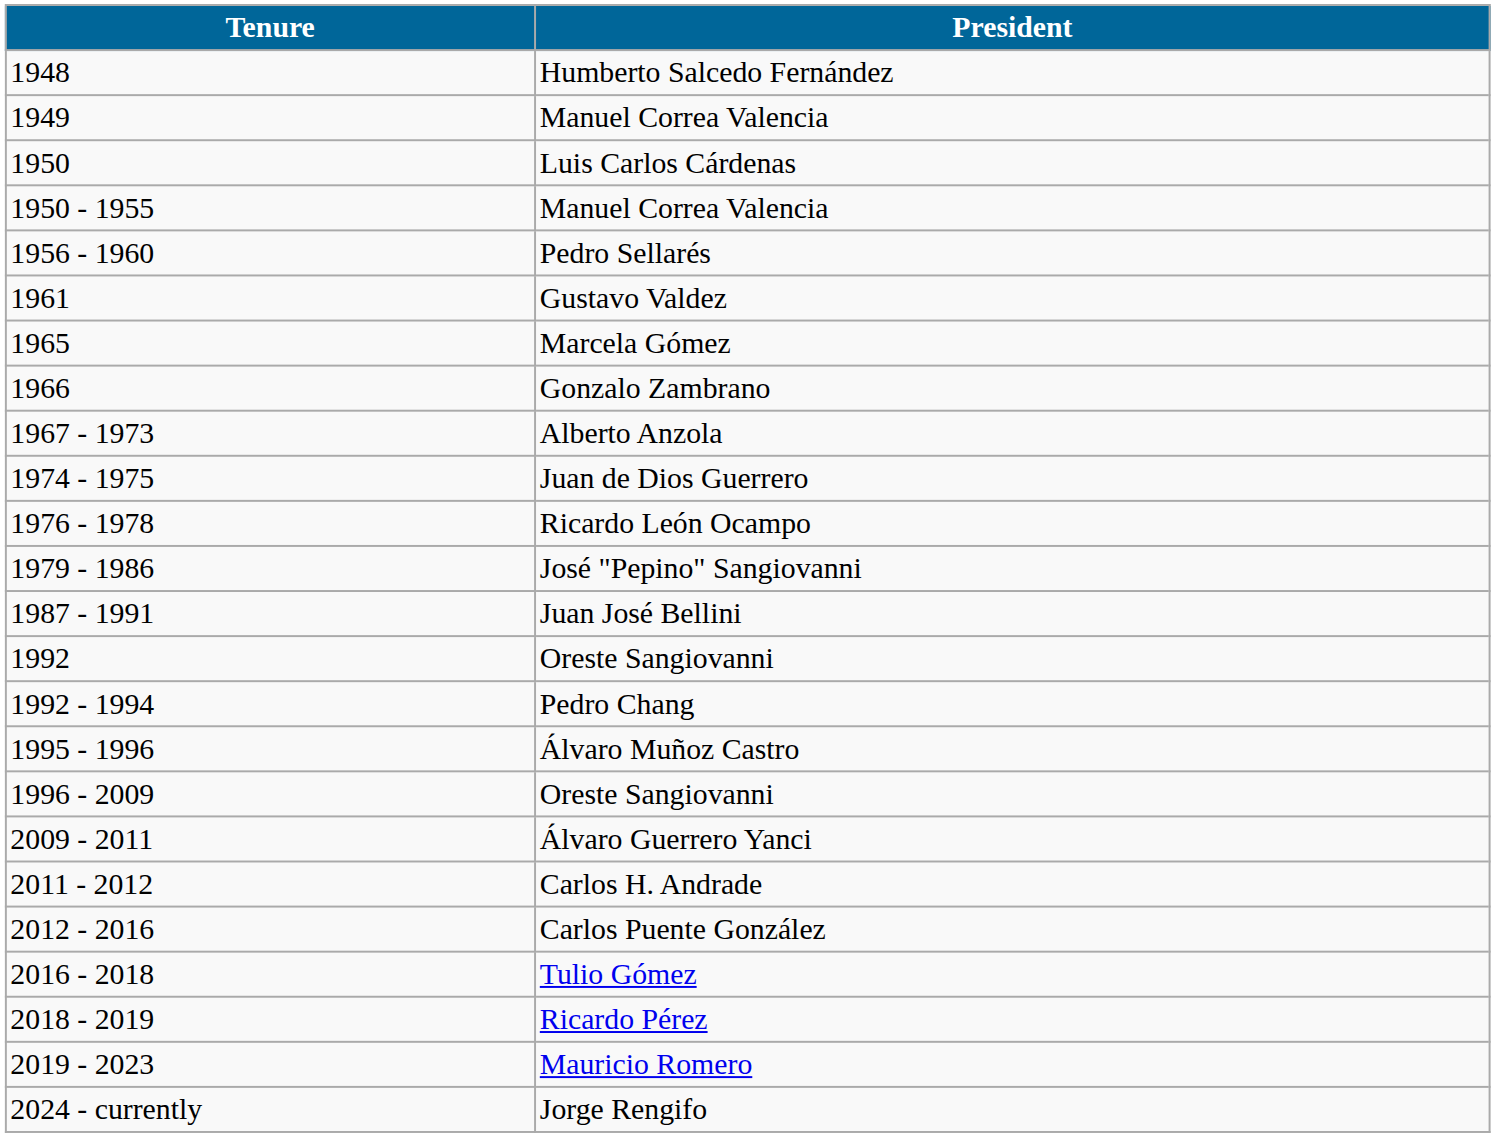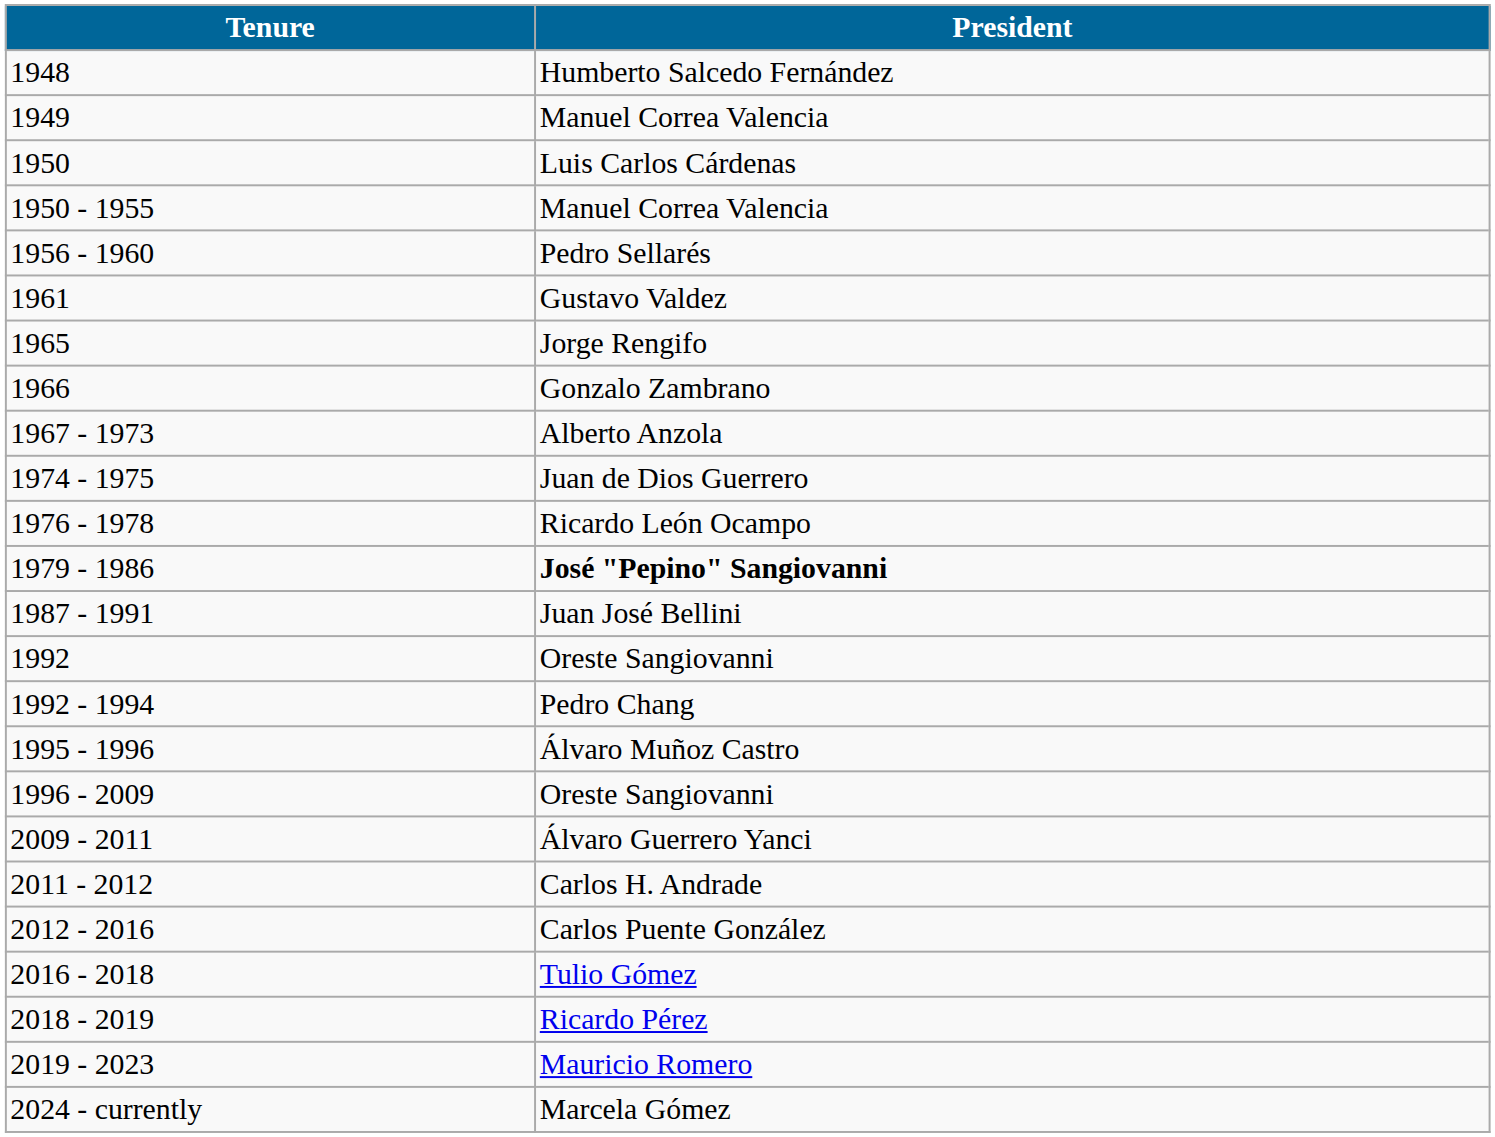(635, 342) Marcela Gómez -> (623, 342) Jorge Rengifo
(701, 568) normal -> (713, 568) bold
(623, 1108) Jorge Rengifo -> (635, 1108) Marcela Gómez
